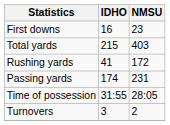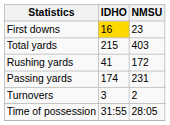(107, 29) no background -> (107, 29) gold background
rows swapped: (30, 112) <-> (51, 95)
